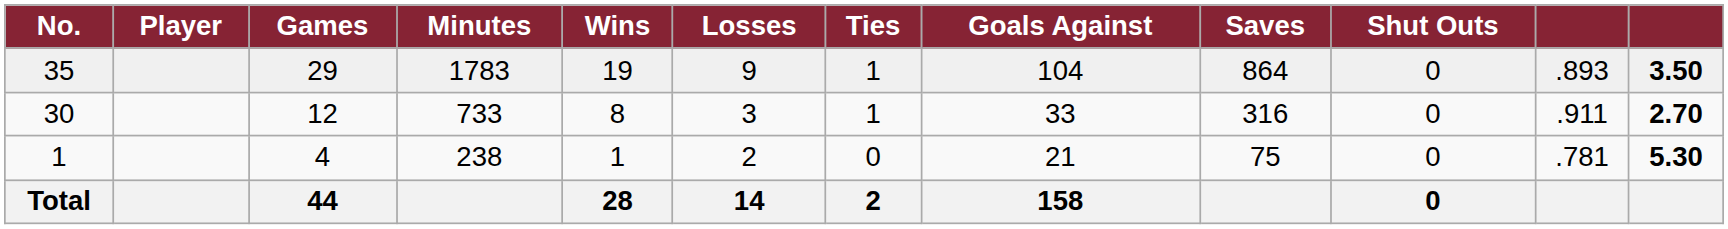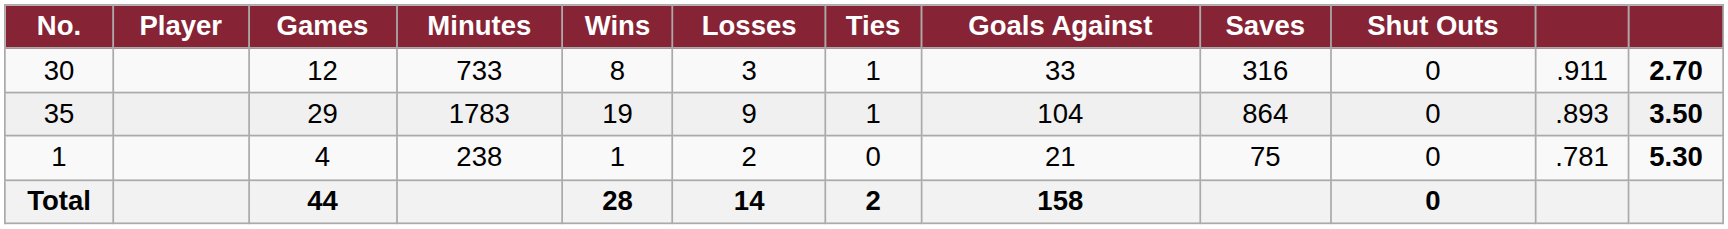rows swapped: (59, 113) <-> (59, 69)
